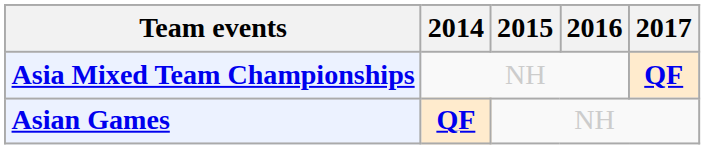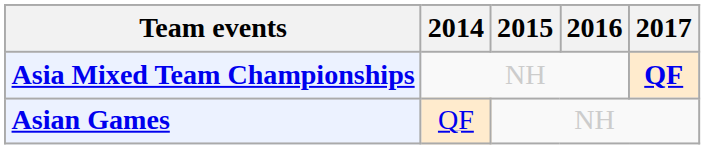(456, 120) bold -> (456, 120) normal
